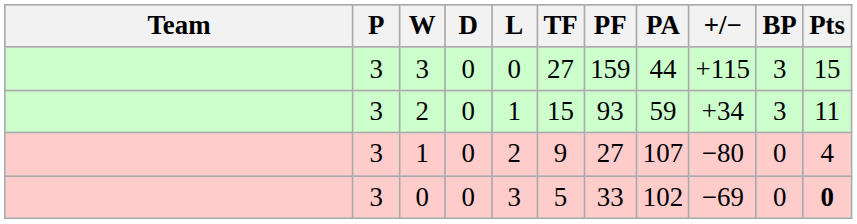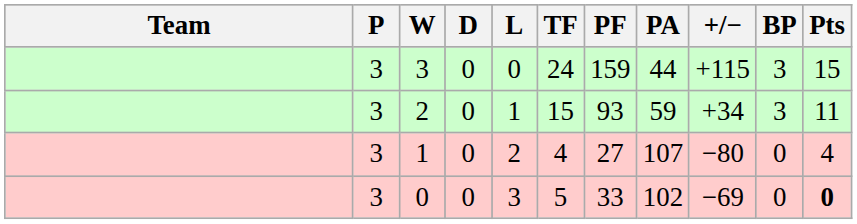(561, 68) 27 -> (561, 68) 24
(561, 153) 9 -> (561, 153) 4
